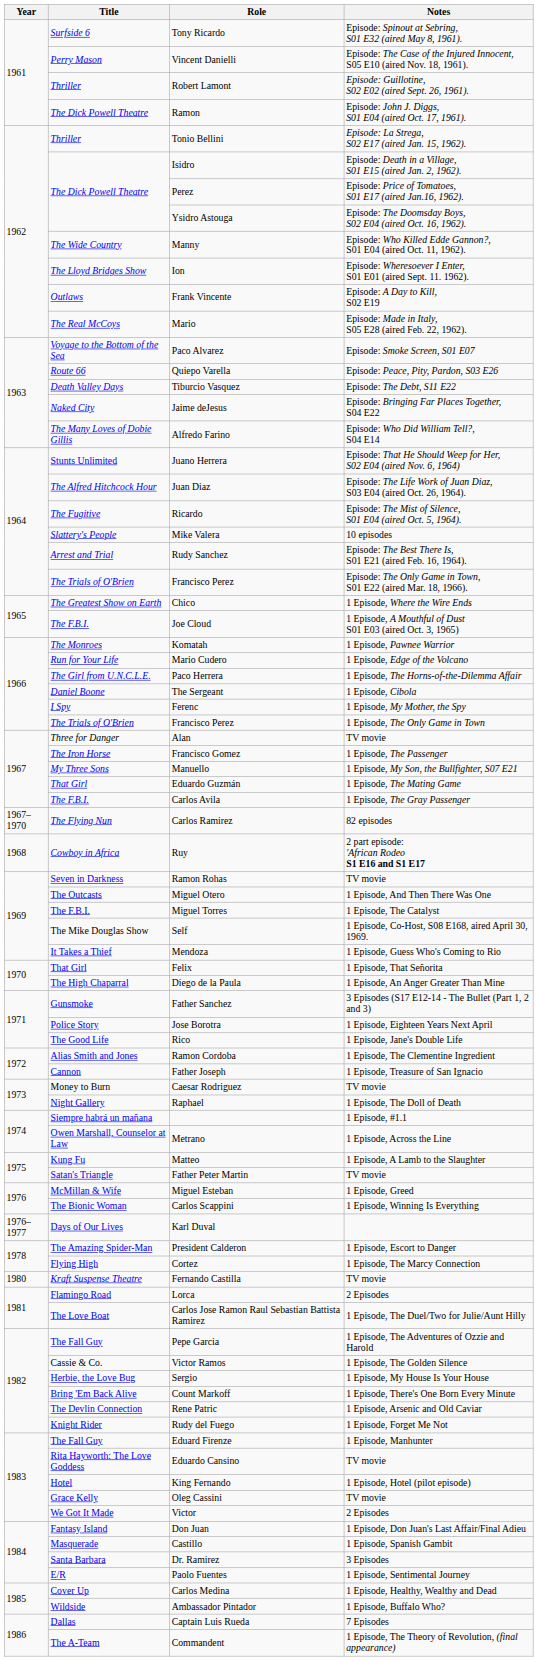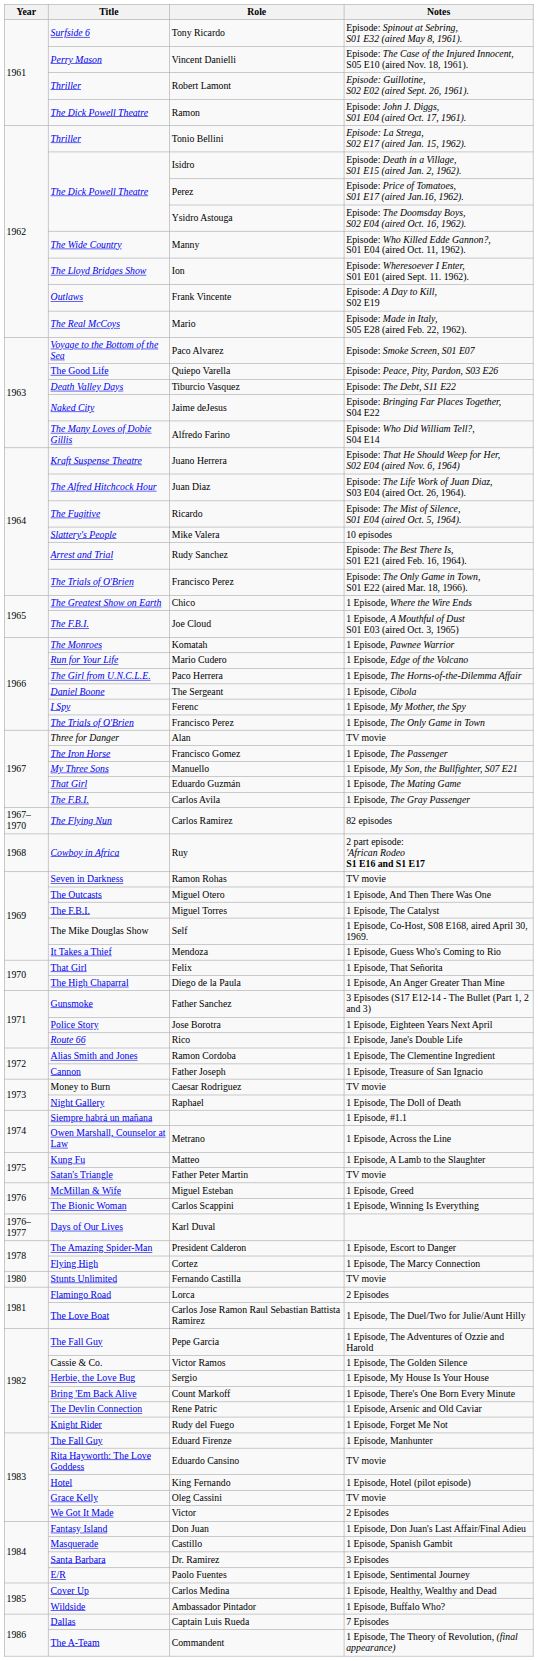(68, 371) Route 66 -> (80, 371) The Good Life
(84, 461) Stunts Unlimited -> (96, 461) Kraft Suspense Theatre
(80, 1040) The Good Life -> (68, 1040) Route 66
(96, 1279) Kraft Suspense Theatre -> (84, 1279) Stunts Unlimited
